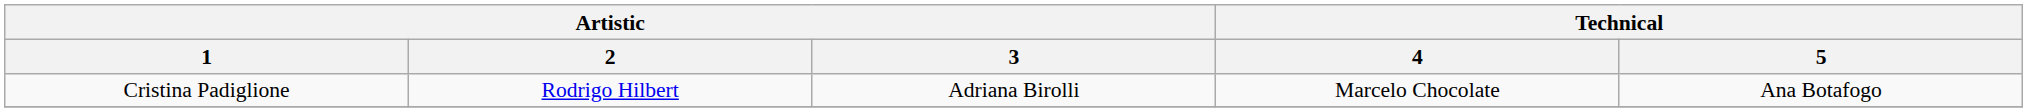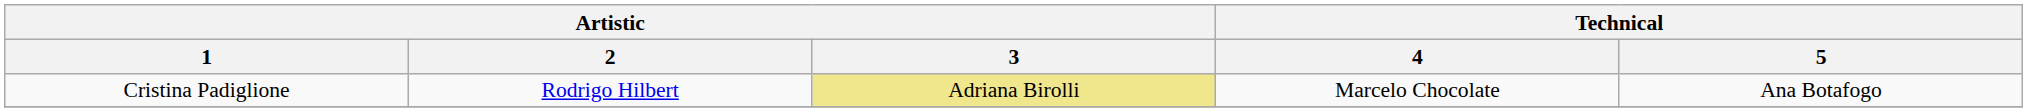(1014, 90) no background -> (1014, 90) khaki background
